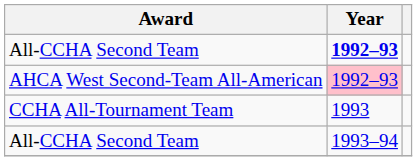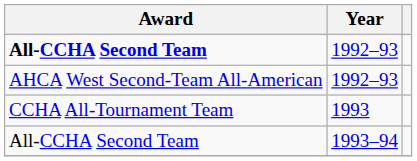(104, 49) normal -> (108, 49) bold
(365, 49) bold -> (365, 49) normal
(365, 79) pink background -> (365, 79) no background
